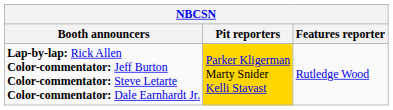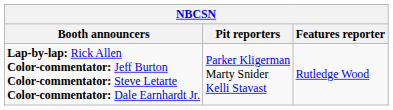(248, 74) gold background -> (248, 74) no background
